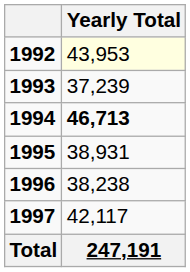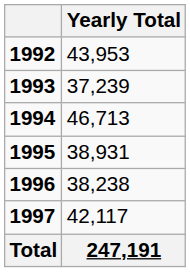(98, 53) lightyellow background -> (98, 53) no background
(98, 119) bold -> (98, 119) normal
